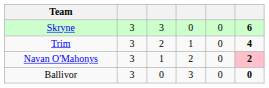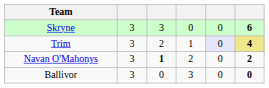(220, 43) no background -> (220, 43) lavender background
(250, 43) no background -> (250, 43) khaki background
(161, 59) normal -> (161, 59) bold
(250, 59) pink background -> (250, 59) no background
